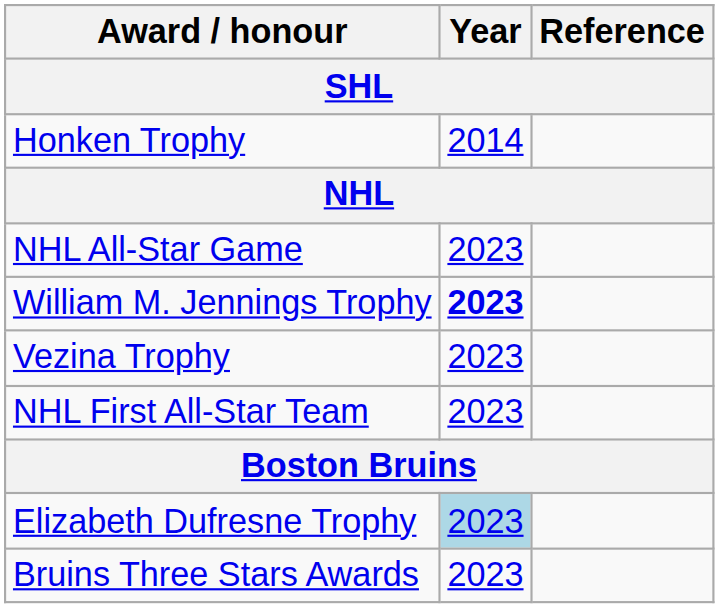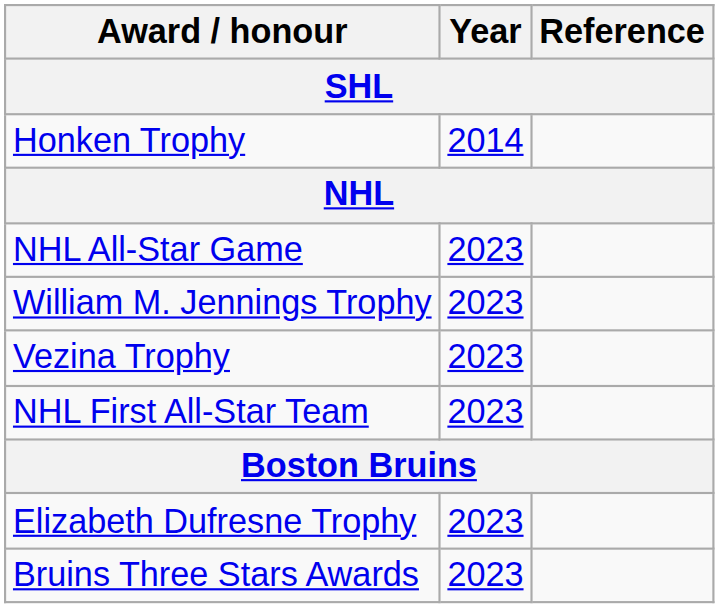(485, 303) bold -> (485, 303) normal
(485, 520) lightblue background -> (485, 520) no background
